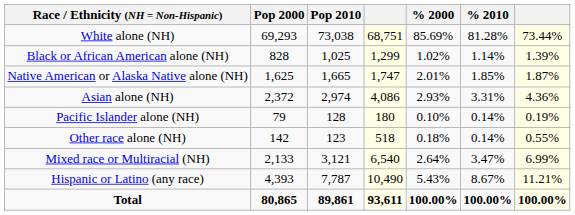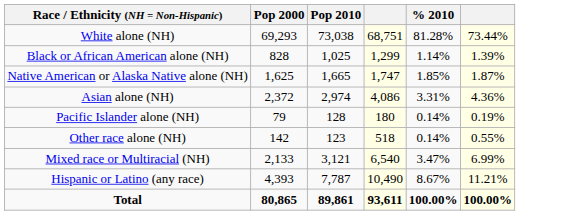- column: (433, 14)
